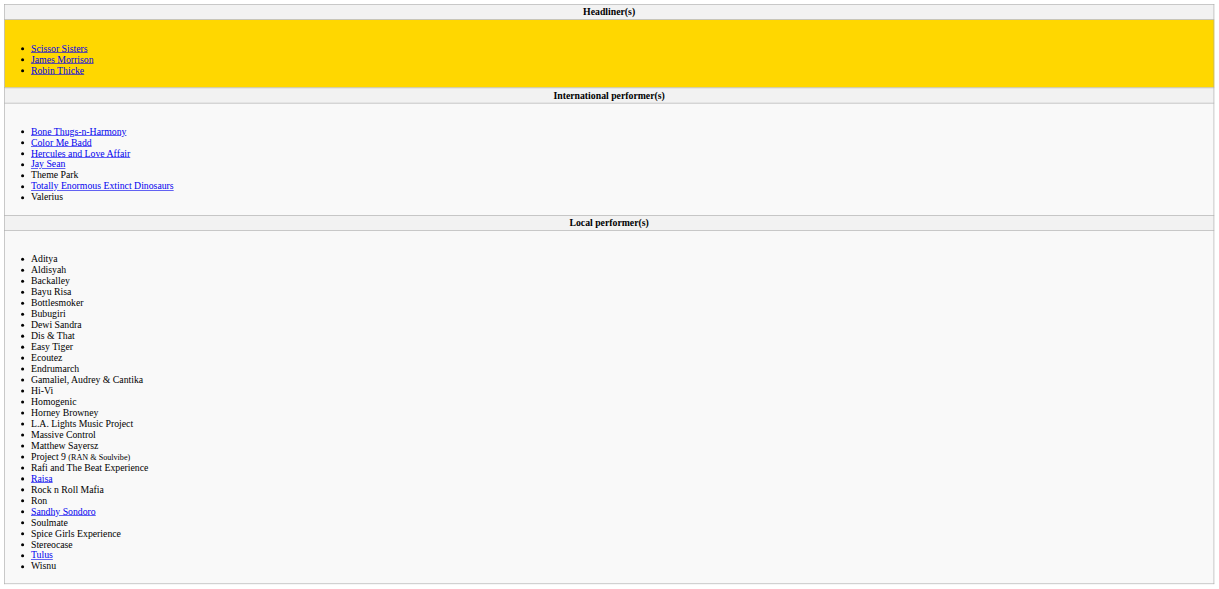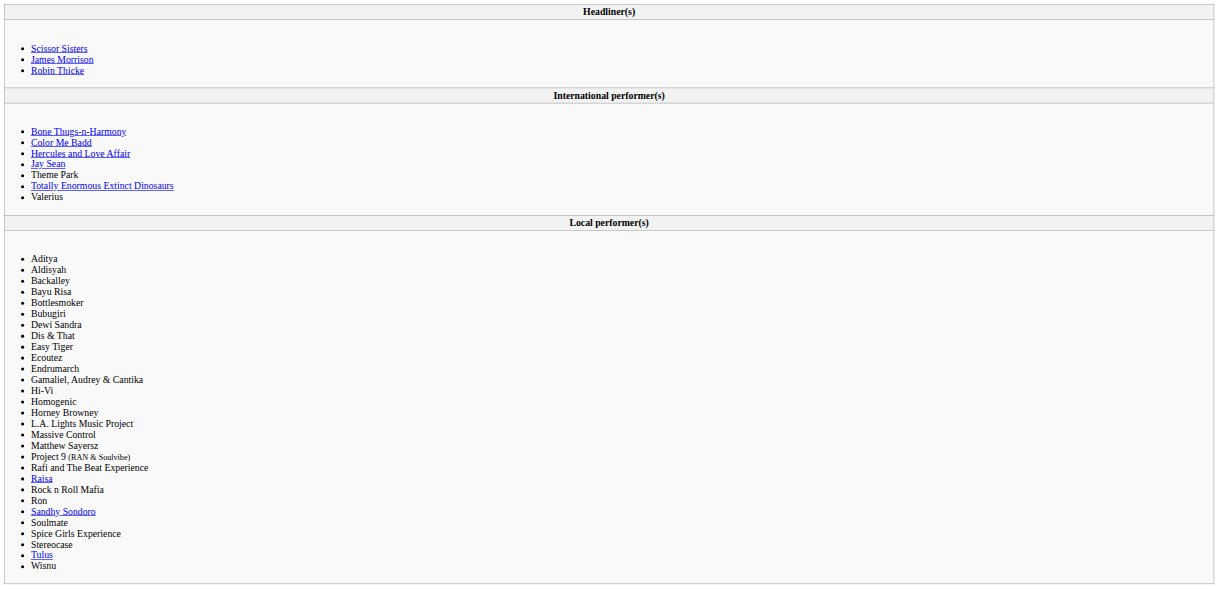(609, 59) gold background -> (609, 59) no background
